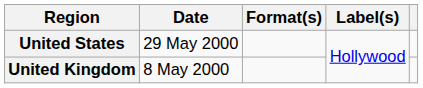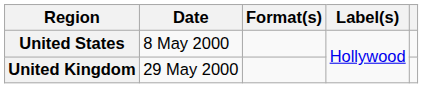(191, 43) 29 May 2000 -> (186, 43) 8 May 2000
(186, 69) 8 May 2000 -> (191, 69) 29 May 2000
